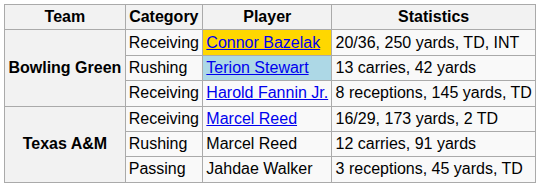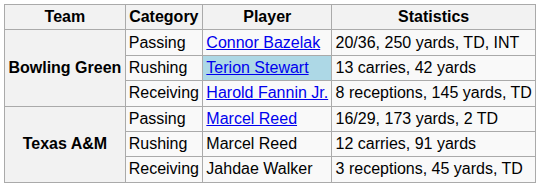(164, 42) Receiving -> (157, 42) Passing
(263, 42) gold background -> (263, 42) no background
(164, 118) Receiving -> (157, 118) Passing
(157, 169) Passing -> (164, 169) Receiving
